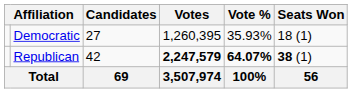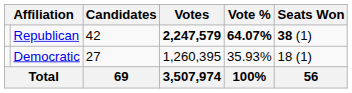rows swapped: (46, 56) <-> (47, 35)
